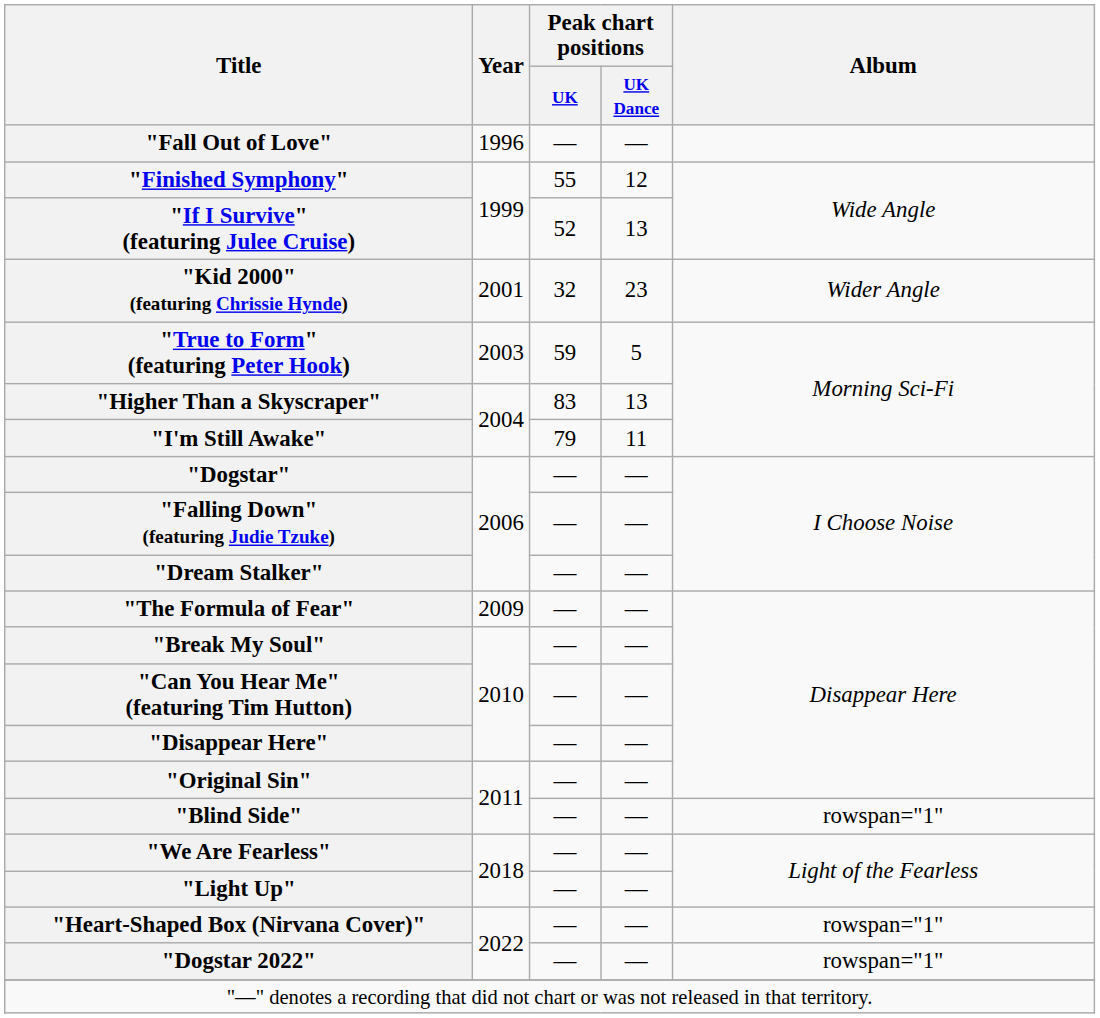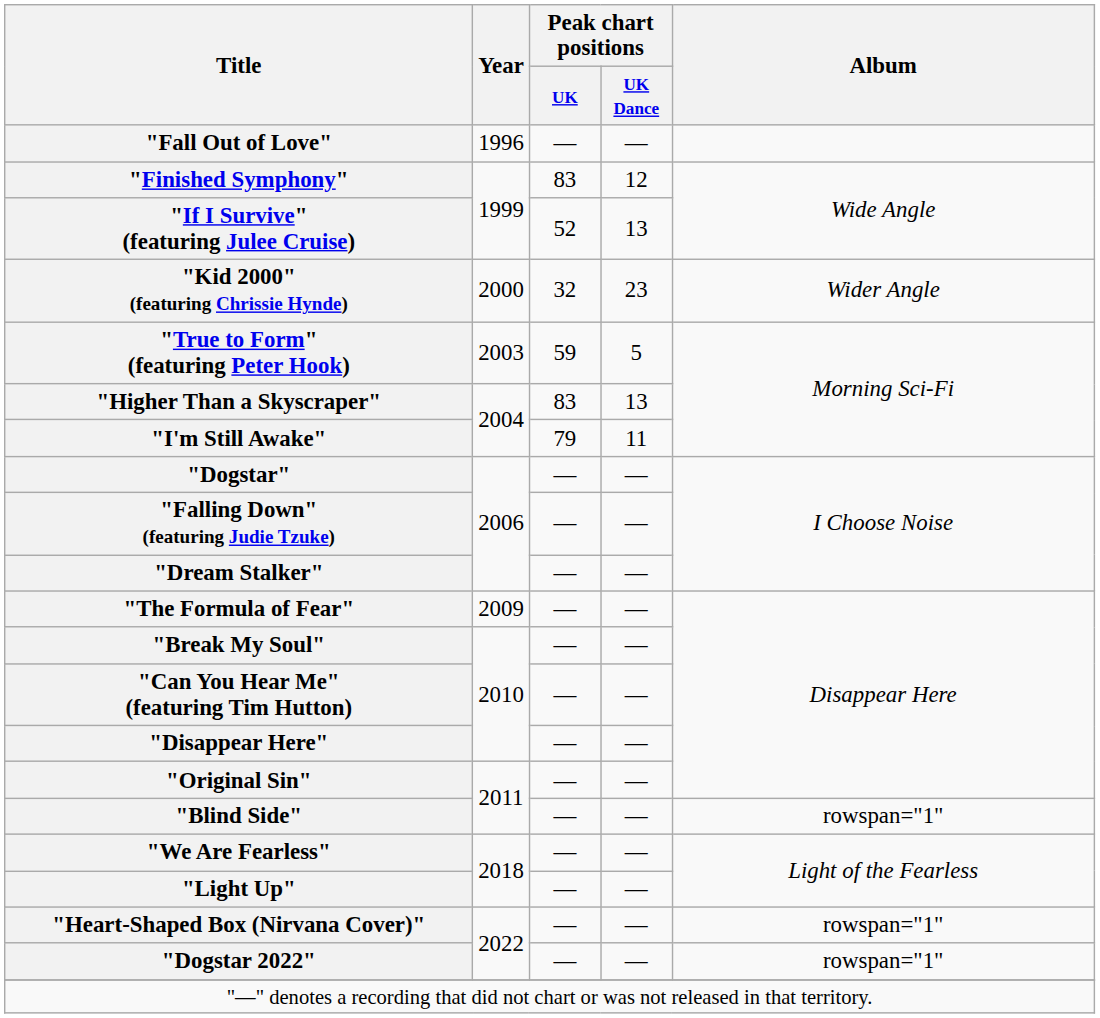(565, 179) 55 -> (565, 179) 83
(501, 290) 2001 -> (501, 290) 2000
